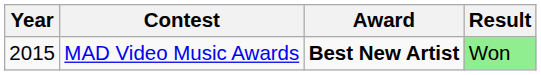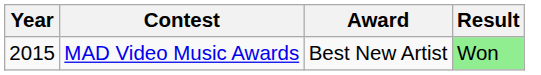(384, 53) bold -> (378, 53) normal
